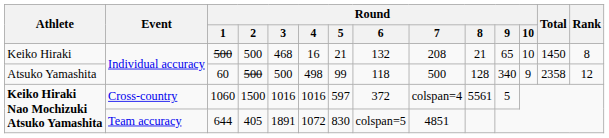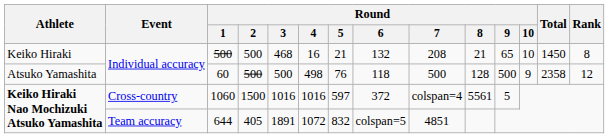(341, 74) 99 -> (341, 74) 76
(507, 74) 340 -> (507, 74) 500
(341, 121) 830 -> (341, 121) 832
